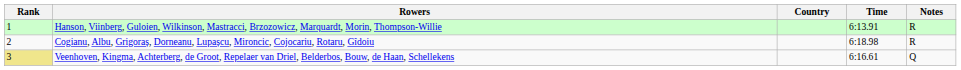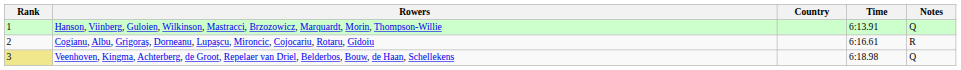(912, 27) R -> (913, 27) Q
(864, 42) 6:18.98 -> (864, 42) 6:16.61
(864, 57) 6:16.61 -> (864, 57) 6:18.98
